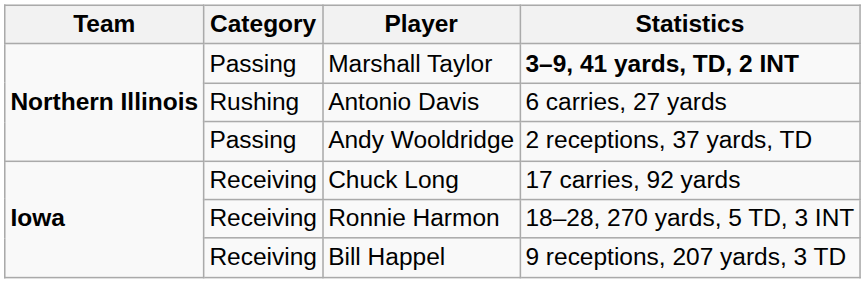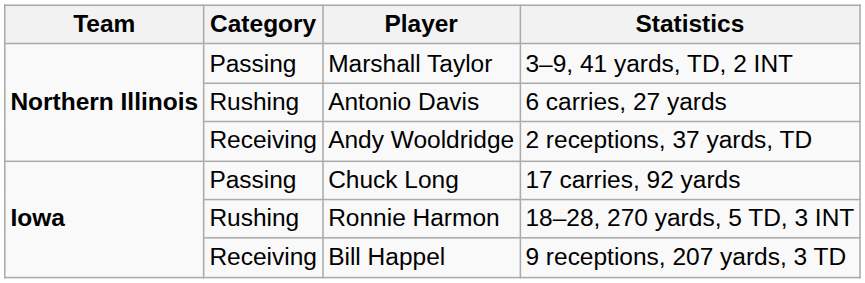(662, 63) bold -> (659, 63) normal
(253, 140) Passing -> (263, 140) Receiving
(263, 179) Receiving -> (253, 179) Passing
(263, 218) Receiving -> (254, 218) Rushing
